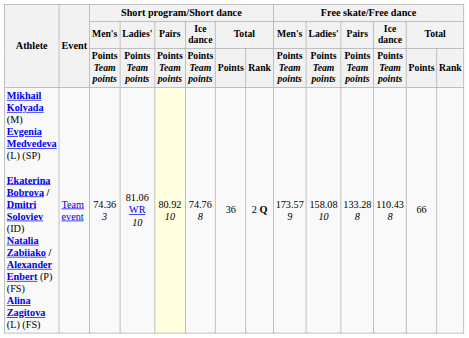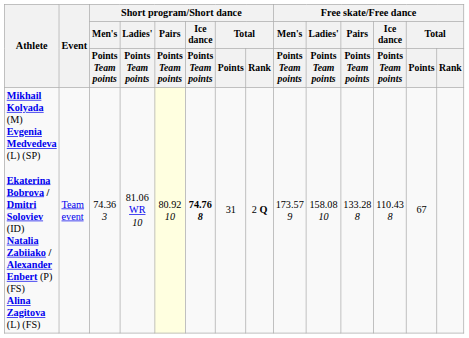(200, 210) normal -> (200, 210) bold
(231, 210) 36 -> (231, 210) 31
(422, 210) 66 -> (422, 210) 67
